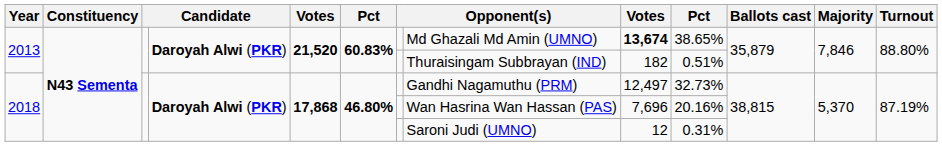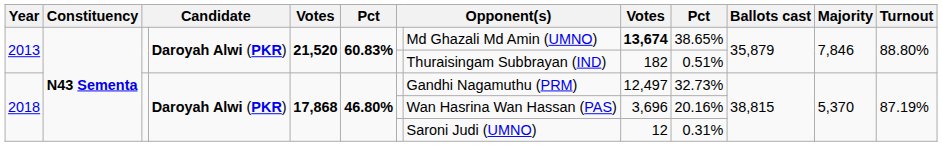(650, 107) 7,696 -> (650, 107) 3,696
